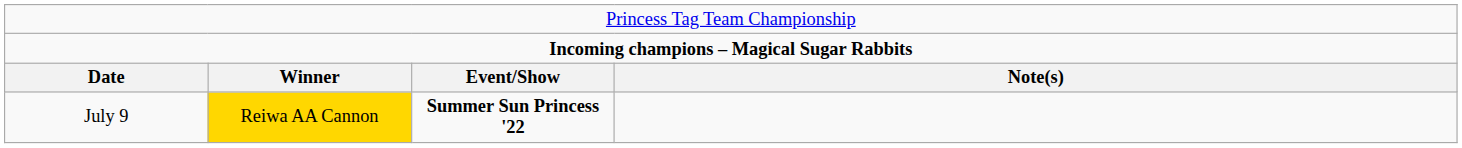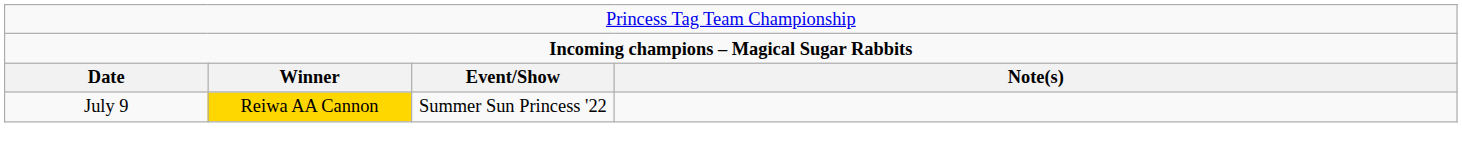(513, 116) bold -> (513, 106) normal
